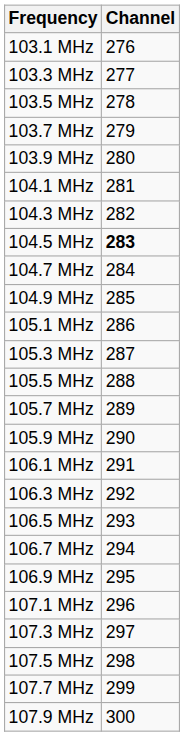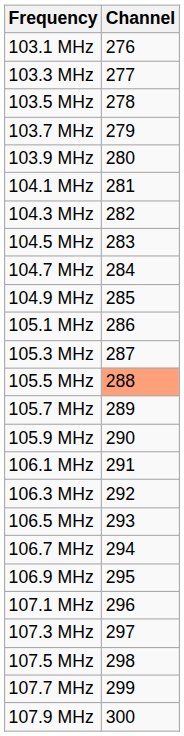(120, 242) bold -> (120, 242) normal
(120, 381) no background -> (120, 381) lightsalmon background
